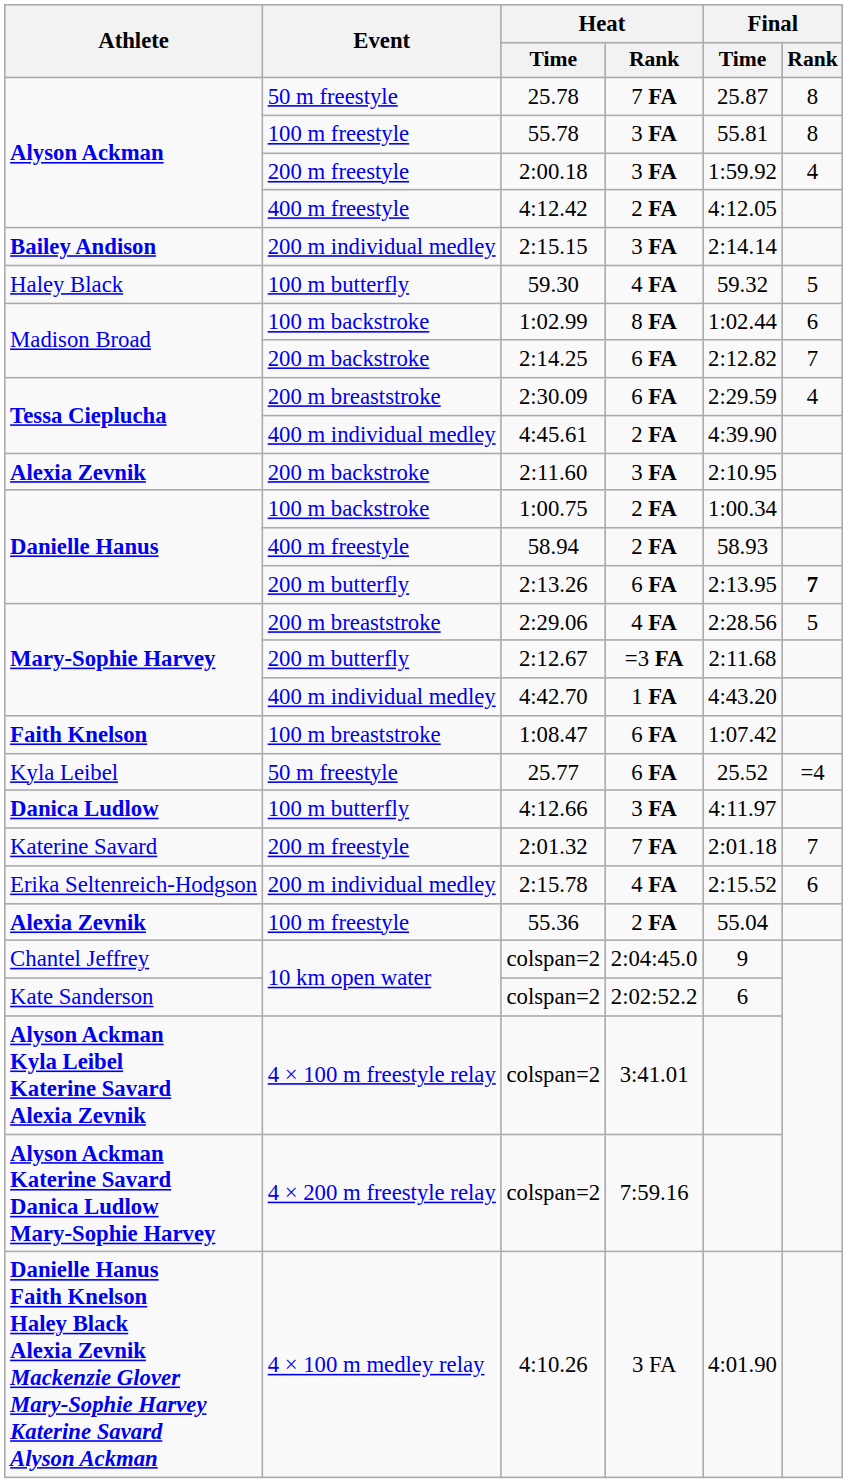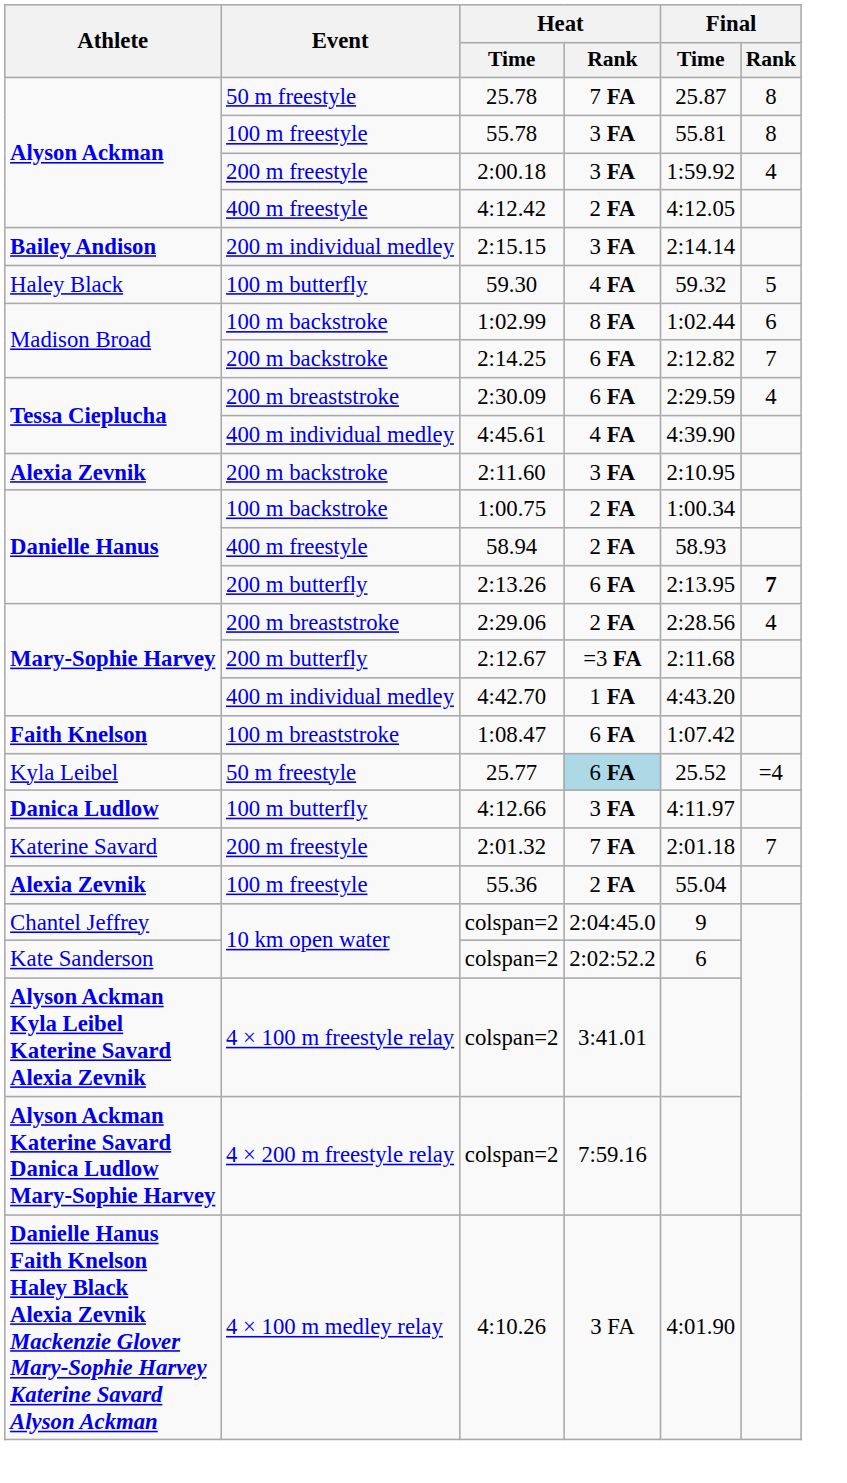(654, 434) 2 FA -> (612, 434) 4 FA
(654, 622) 4 FA -> (612, 622) 2 FA
(813, 622) 5 -> (771, 622) 4
(654, 772) no background -> (612, 772) lightblue background
- row: (134, 884)
